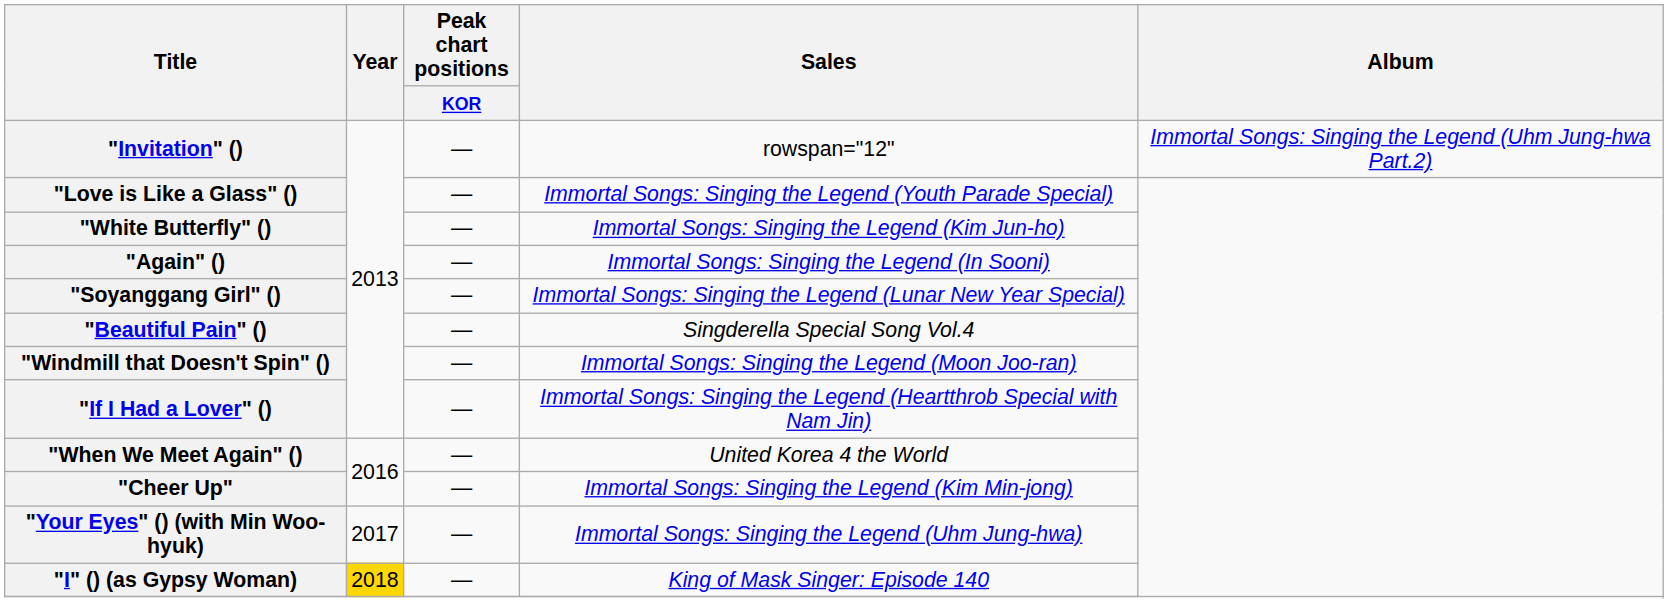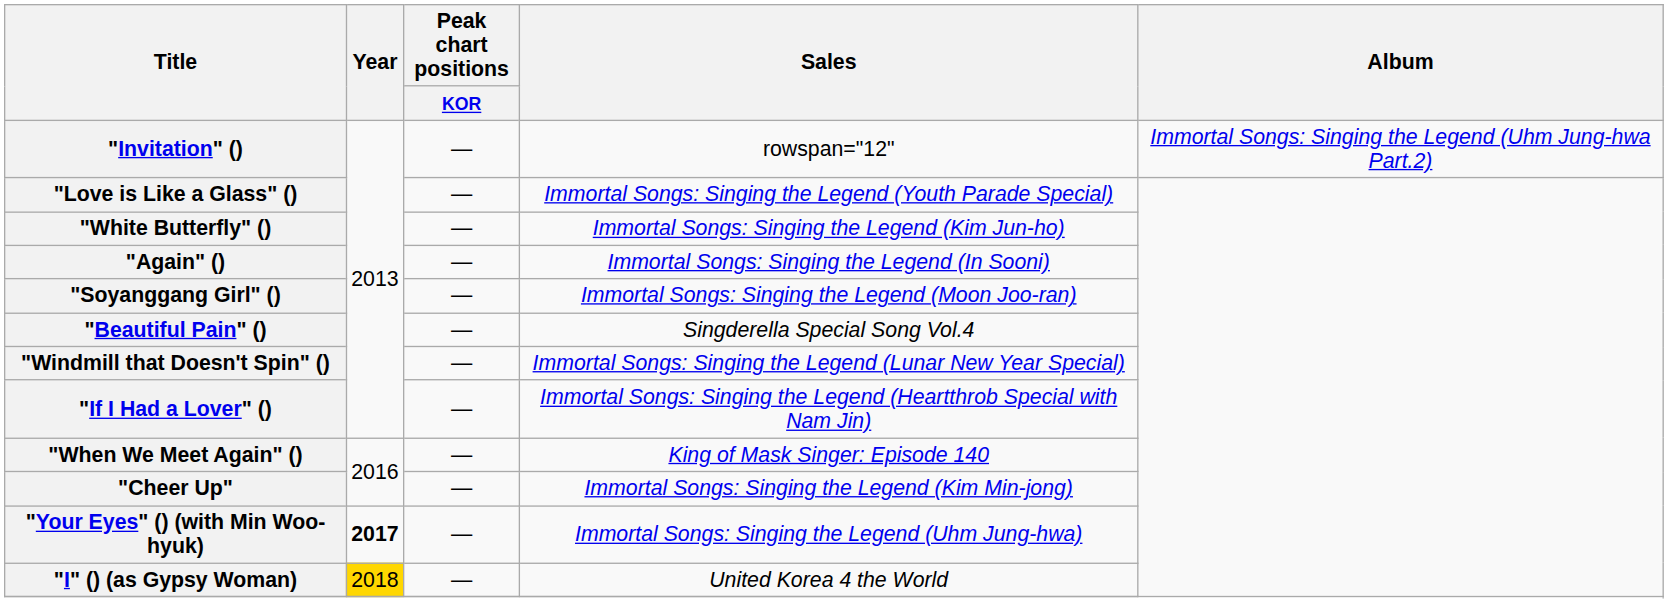(829, 295) Immortal Songs: Singing the Legend (Lunar New Year Special) -> (829, 295) Immortal Songs: Singing the Legend (Moon Joo-ran)
(829, 363) Immortal Songs: Singing the Legend (Moon Joo-ran) -> (829, 363) Immortal Songs: Singing the Legend (Lunar New Year Special)
(829, 454) United Korea 4 the World -> (829, 454) King of Mask Singer: Episode 140
(375, 534) normal -> (375, 534) bold
(829, 579) King of Mask Singer: Episode 140 -> (829, 579) United Korea 4 the World
